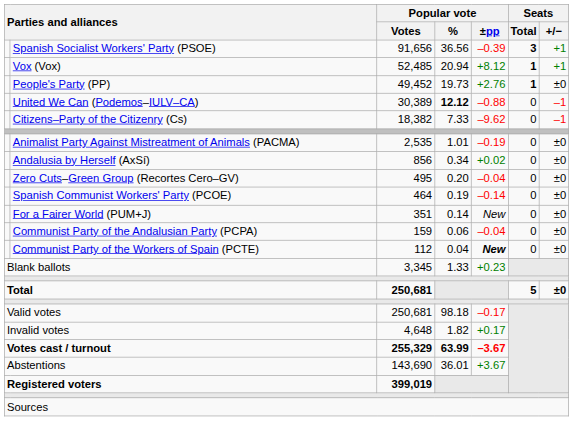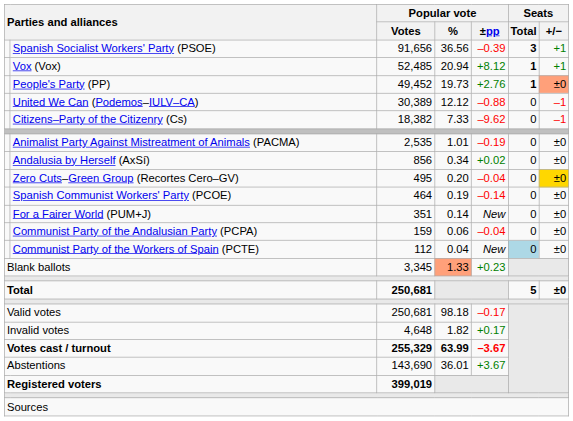(560, 84) no background -> (560, 84) lightsalmon background
(455, 102) bold -> (455, 102) normal
(560, 178) no background -> (560, 178) gold background
(494, 249) bold -> (494, 249) normal
(533, 249) no background -> (533, 249) lightblue background
(458, 267) no background -> (458, 267) lightsalmon background
